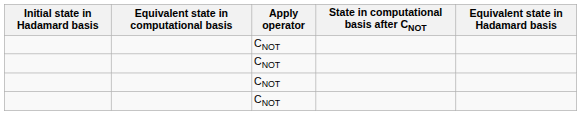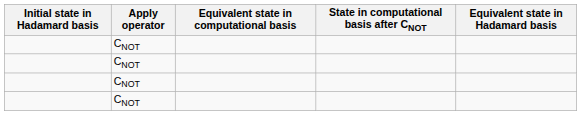columns swapped: (181, 19) <-> (284, 19)
